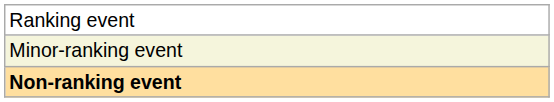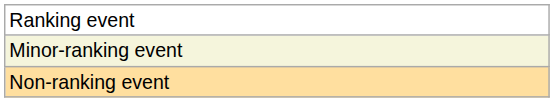(95, 81) bold -> (89, 81) normal
